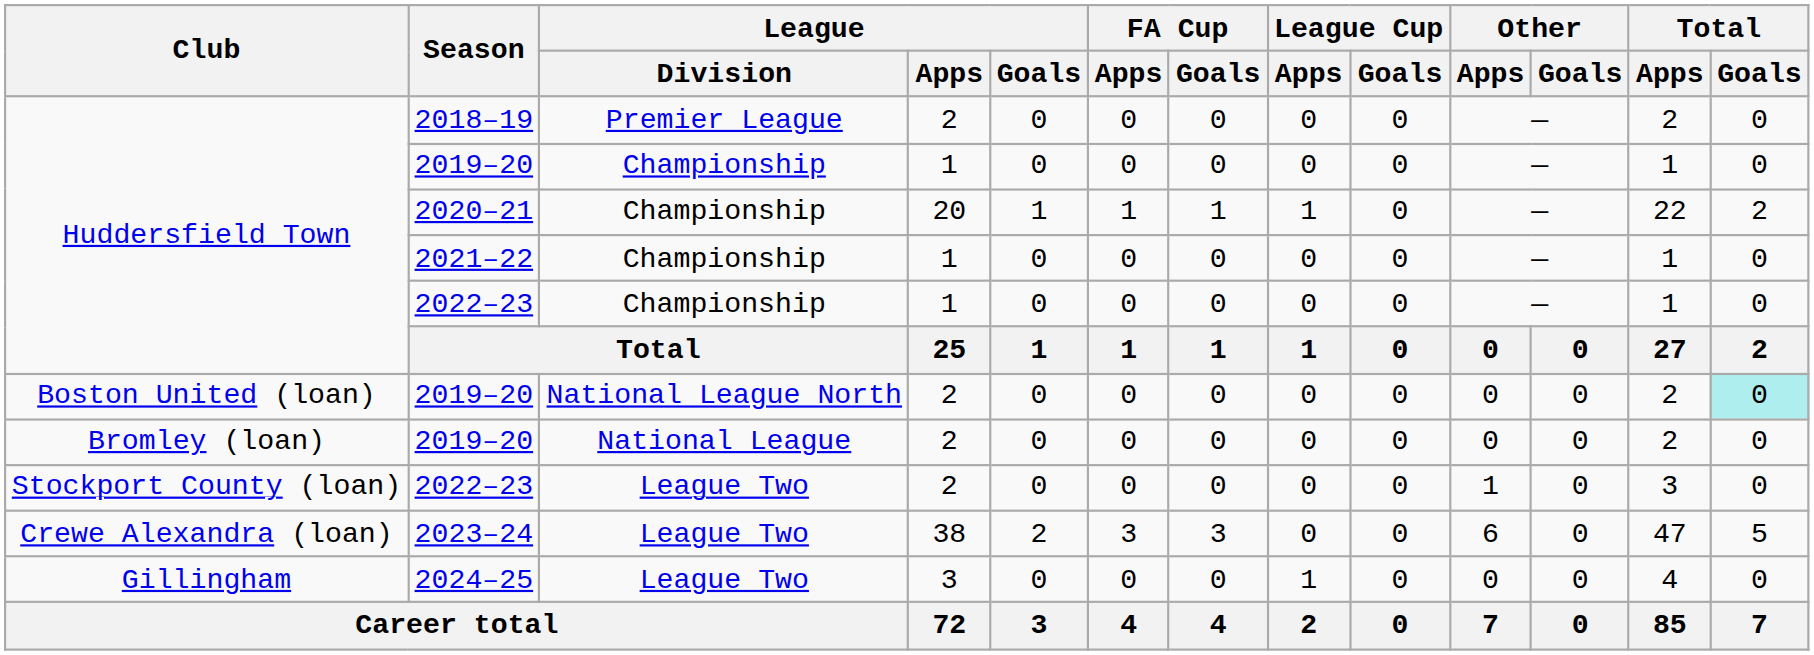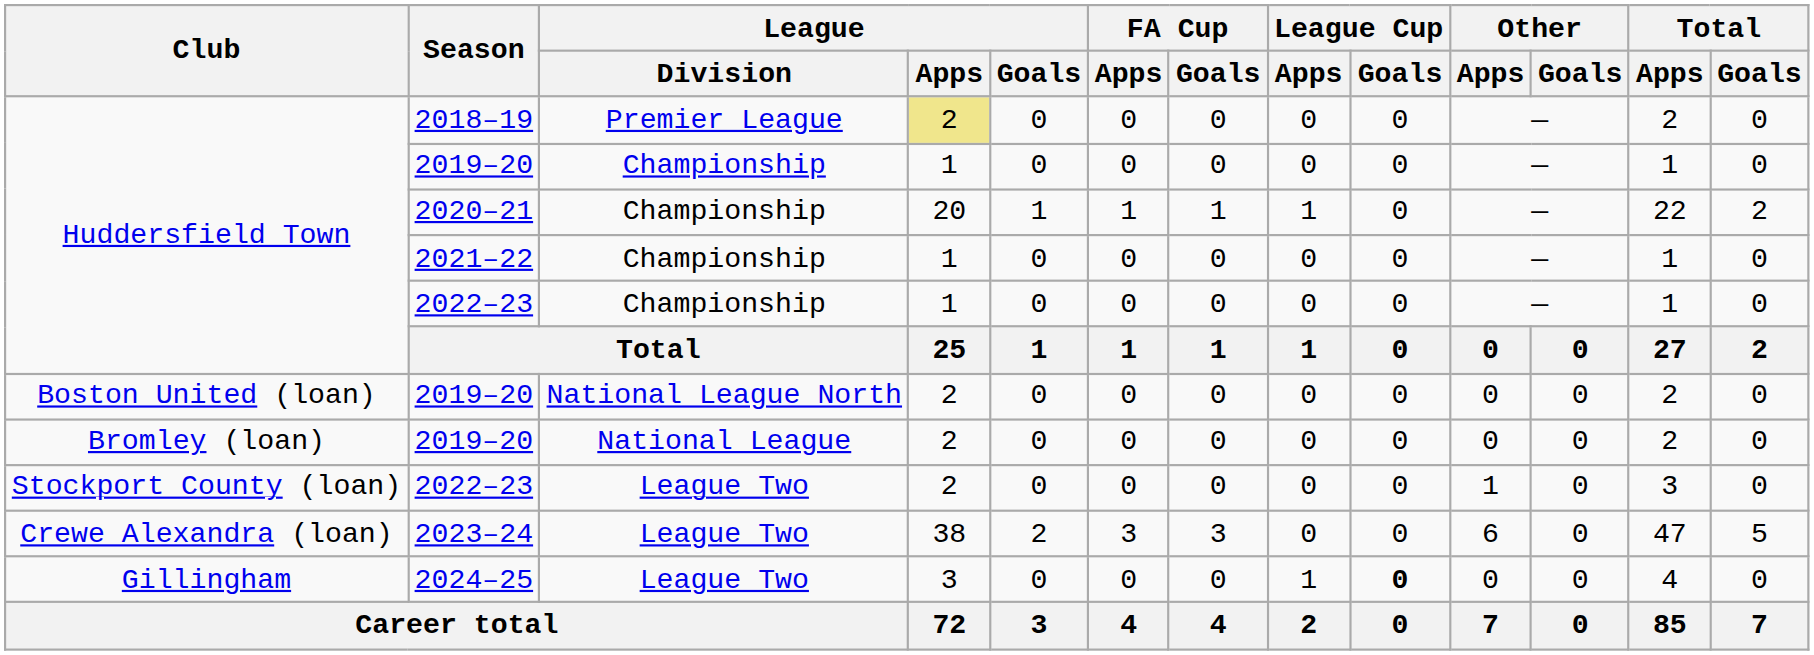(949, 120) no background -> (949, 120) khaki background
(1759, 396) paleturquoise background -> (1759, 396) no background
(1400, 580) normal -> (1400, 580) bold
